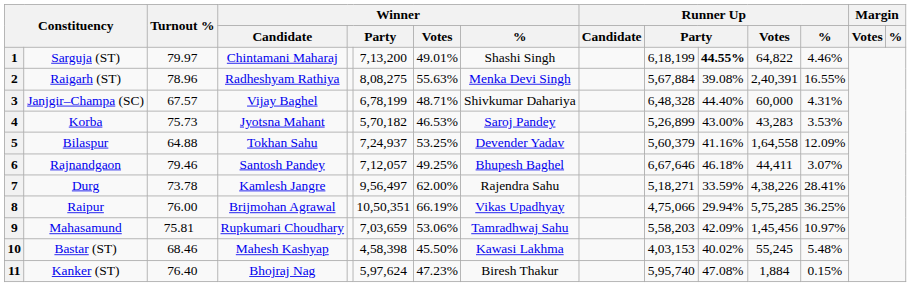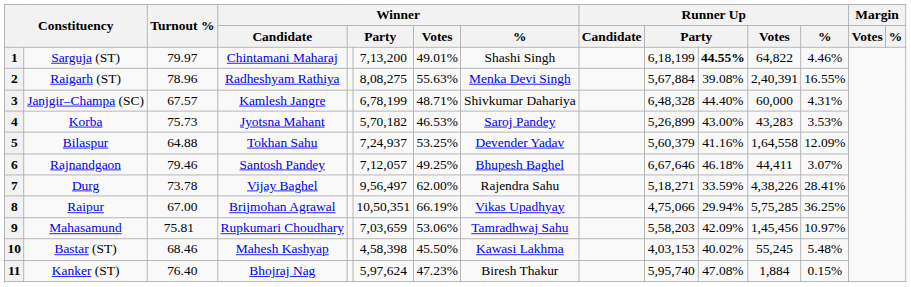(282, 100) Vijay Baghel -> (282, 100) Kamlesh Jangre
(282, 185) Kamlesh Jangre -> (282, 185) Vijay Baghel
(182, 206) 76.00 -> (182, 206) 67.00
